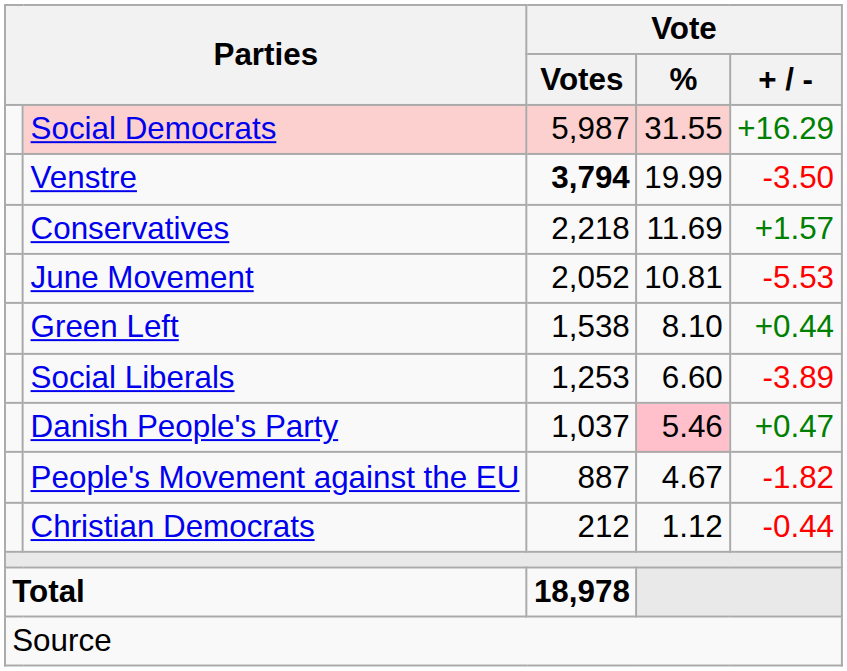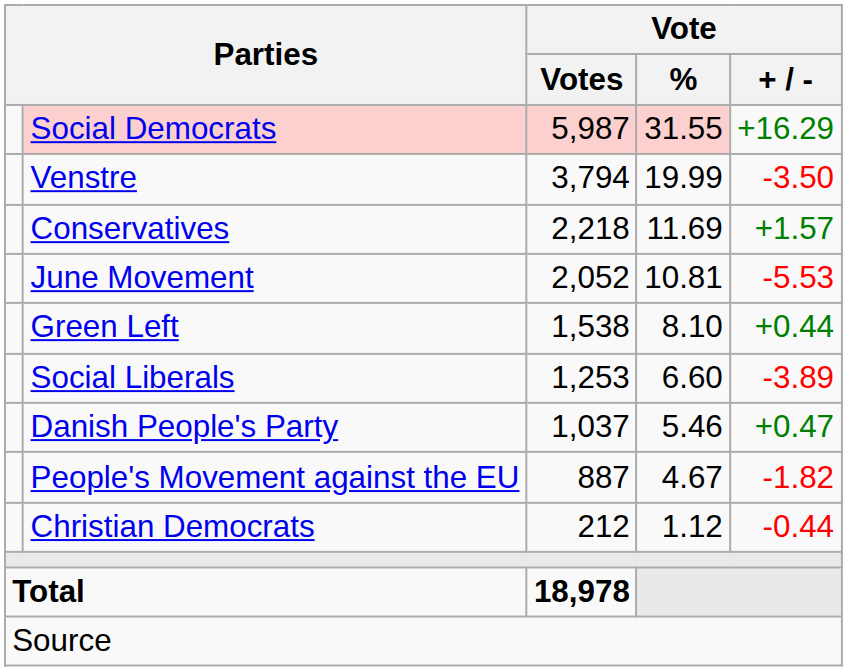(591, 178) bold -> (591, 178) normal
(692, 427) pink background -> (692, 427) no background
